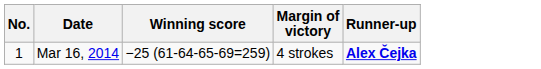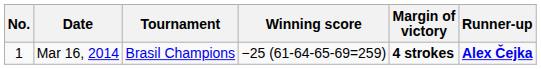+ column: (180, 24)
(305, 53) normal -> (423, 53) bold
